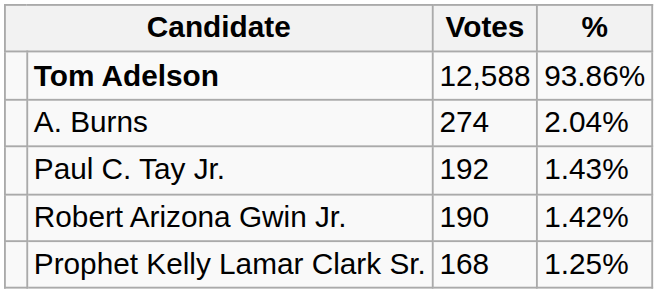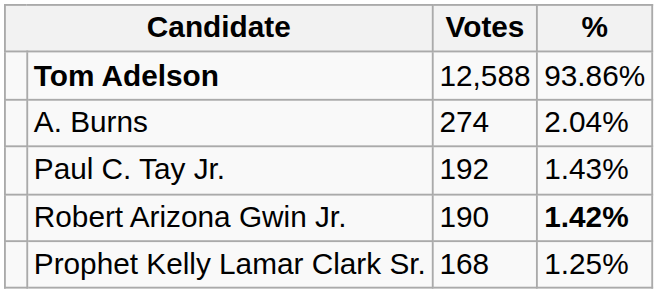(586, 216) normal -> (586, 216) bold
